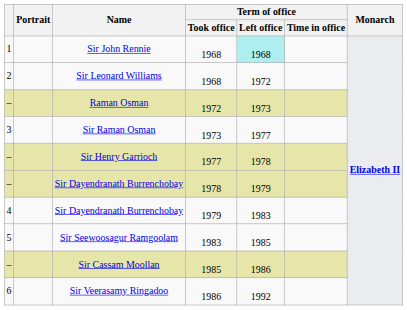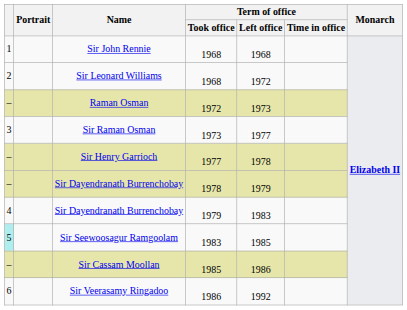(261, 54) paleturquoise background -> (261, 54) no background
(9, 237) no background -> (9, 237) paleturquoise background
